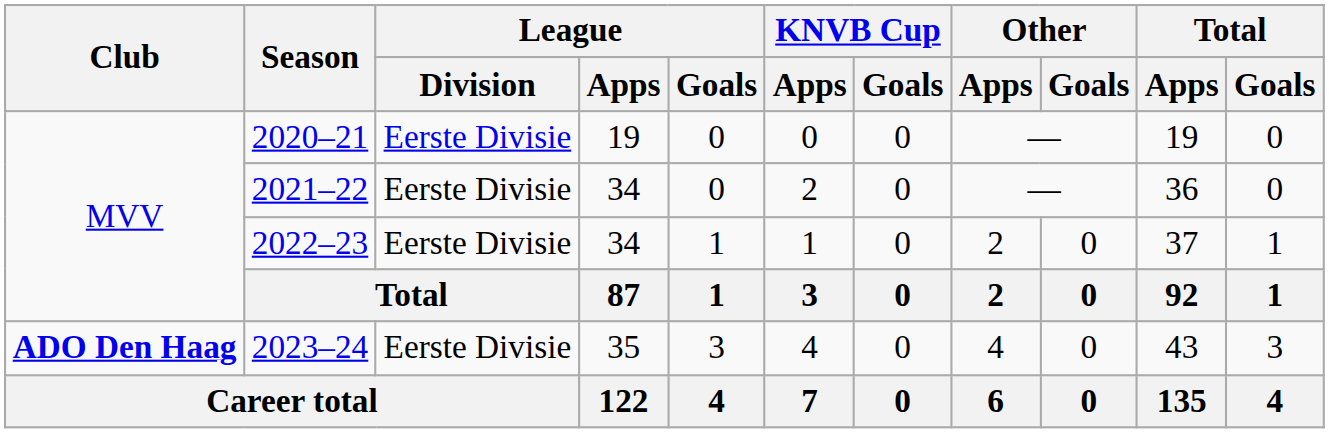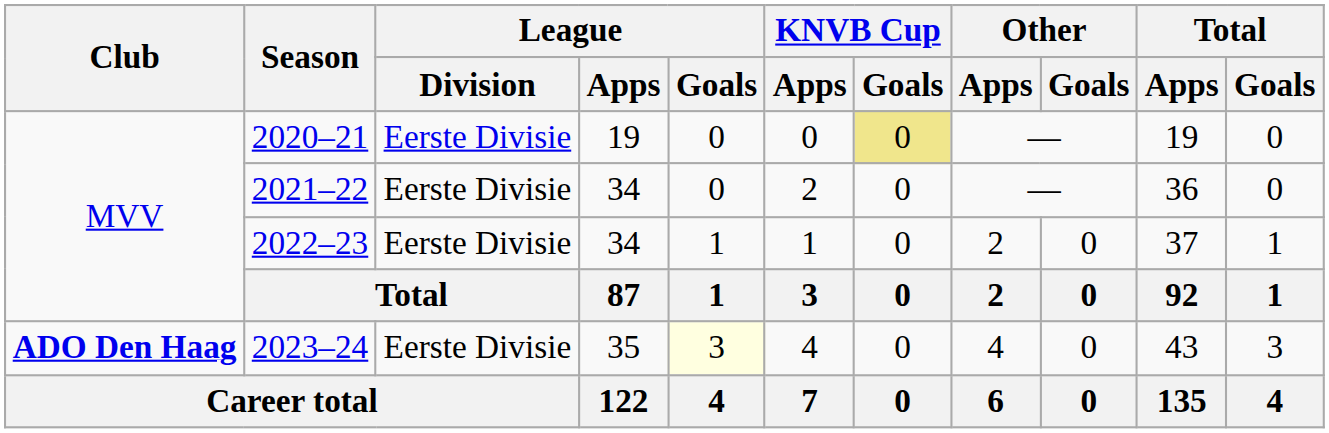(903, 136) no background -> (903, 136) khaki background
(717, 347) no background -> (717, 347) lightyellow background
